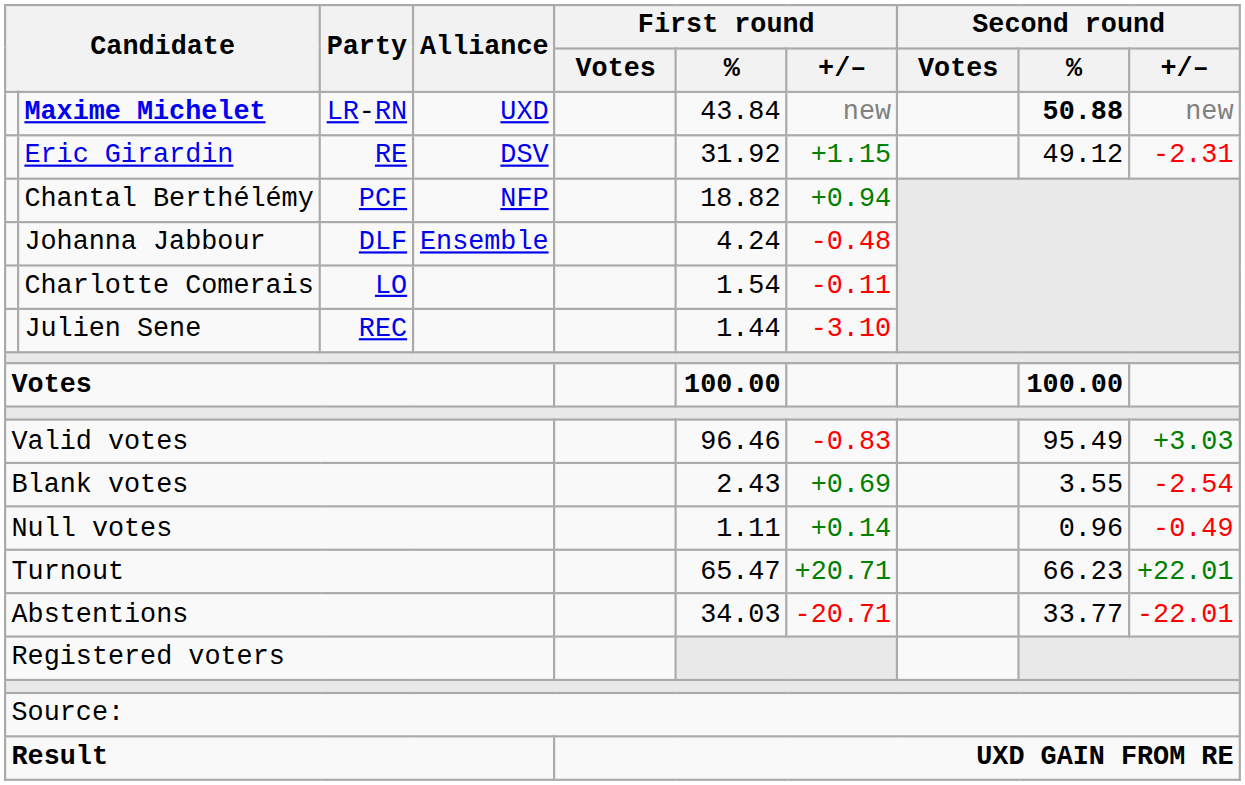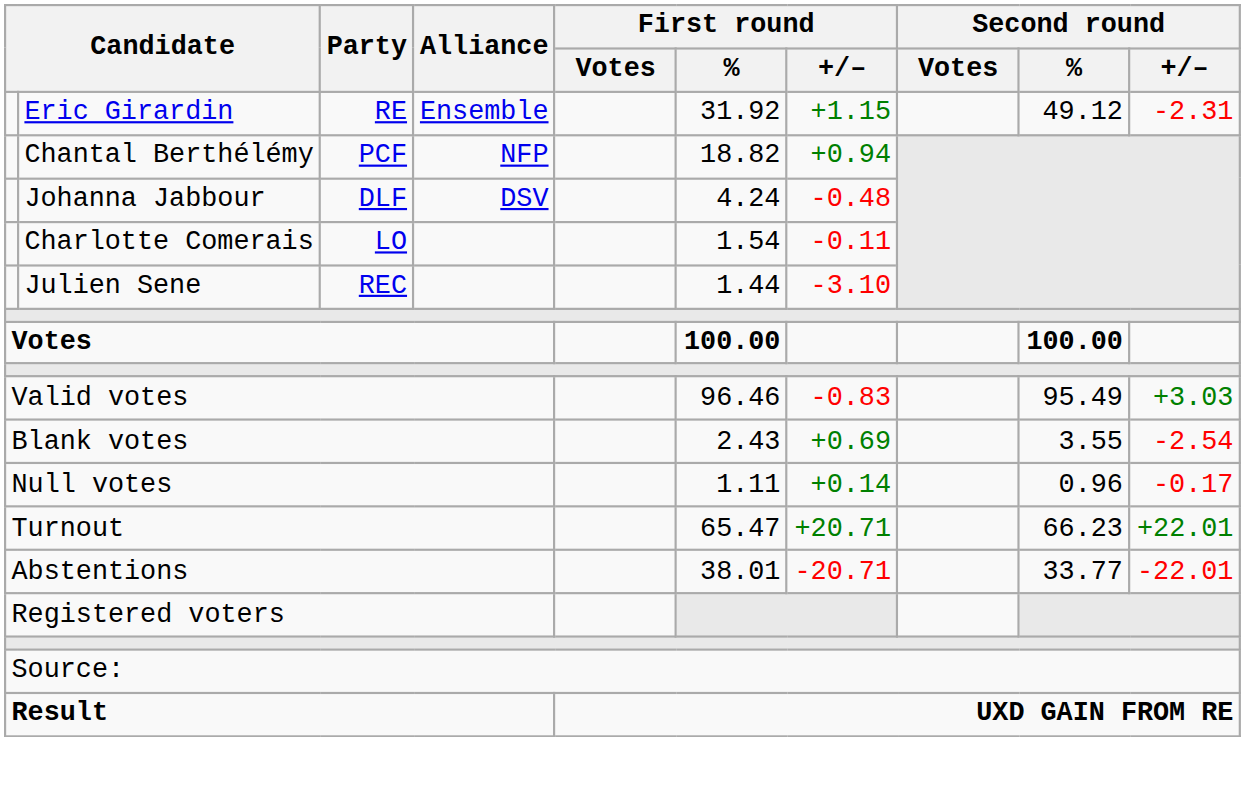- row: (145, 114)
(524, 157) DSV -> (484, 114) Ensemble
(484, 243) Ensemble -> (524, 200) DSV
(1193, 529) -0.49 -> (1193, 485) -0.17
(740, 615) 34.03 -> (740, 572) 38.01
